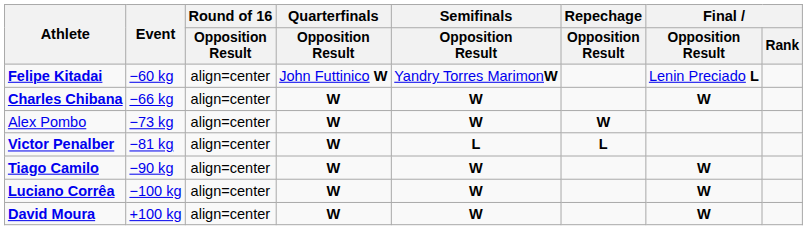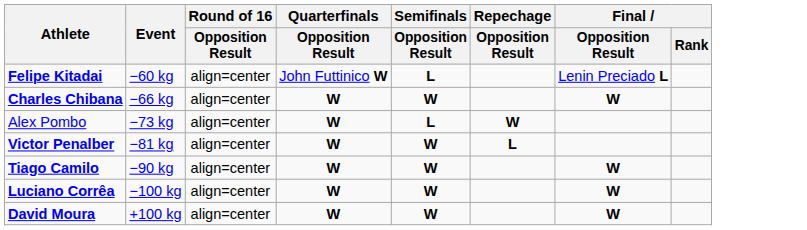(476, 76) Yandry Torres MarimonW -> (431, 76) L
(476, 122) W -> (431, 122) L
(476, 145) L -> (431, 145) W
